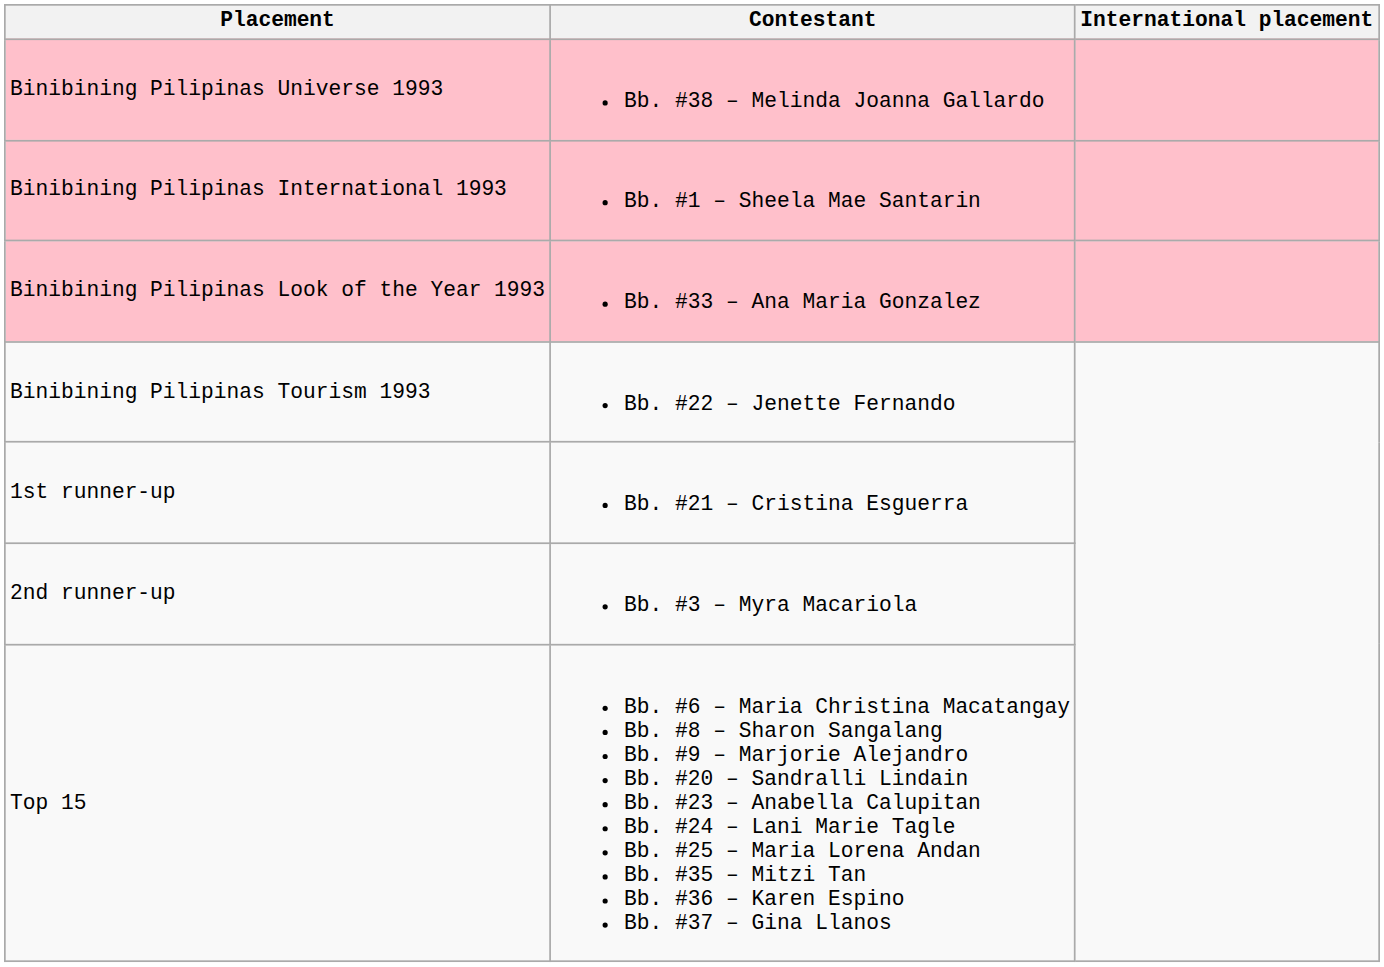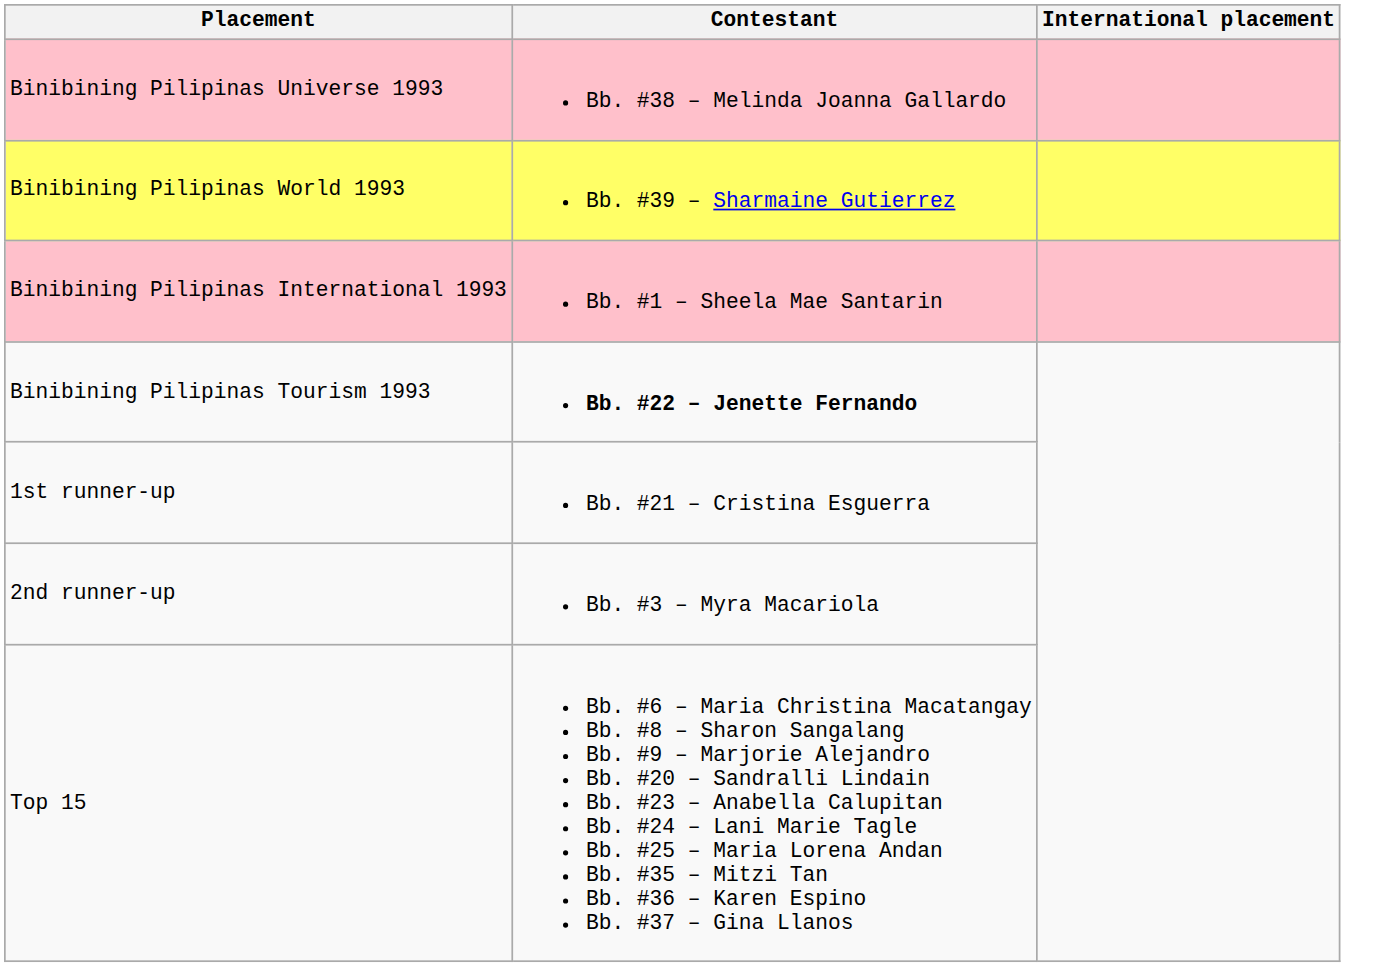+ row: (207, 191)
- row: (278, 292)
(813, 404) normal -> (774, 404) bold
